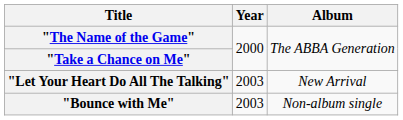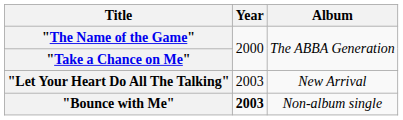(250, 103) normal -> (250, 103) bold
